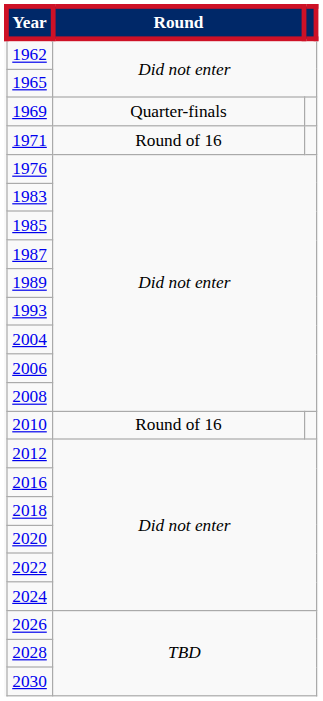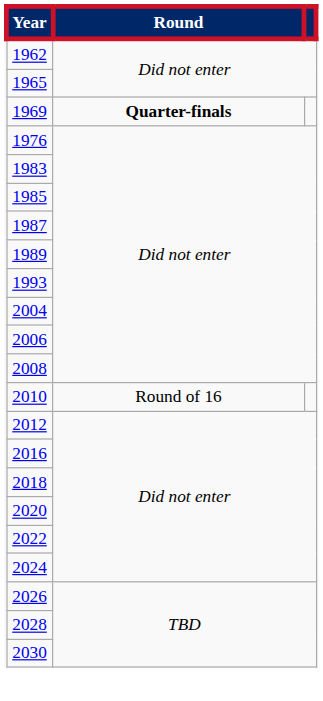(178, 111) normal -> (178, 111) bold
- row: (30, 140)
